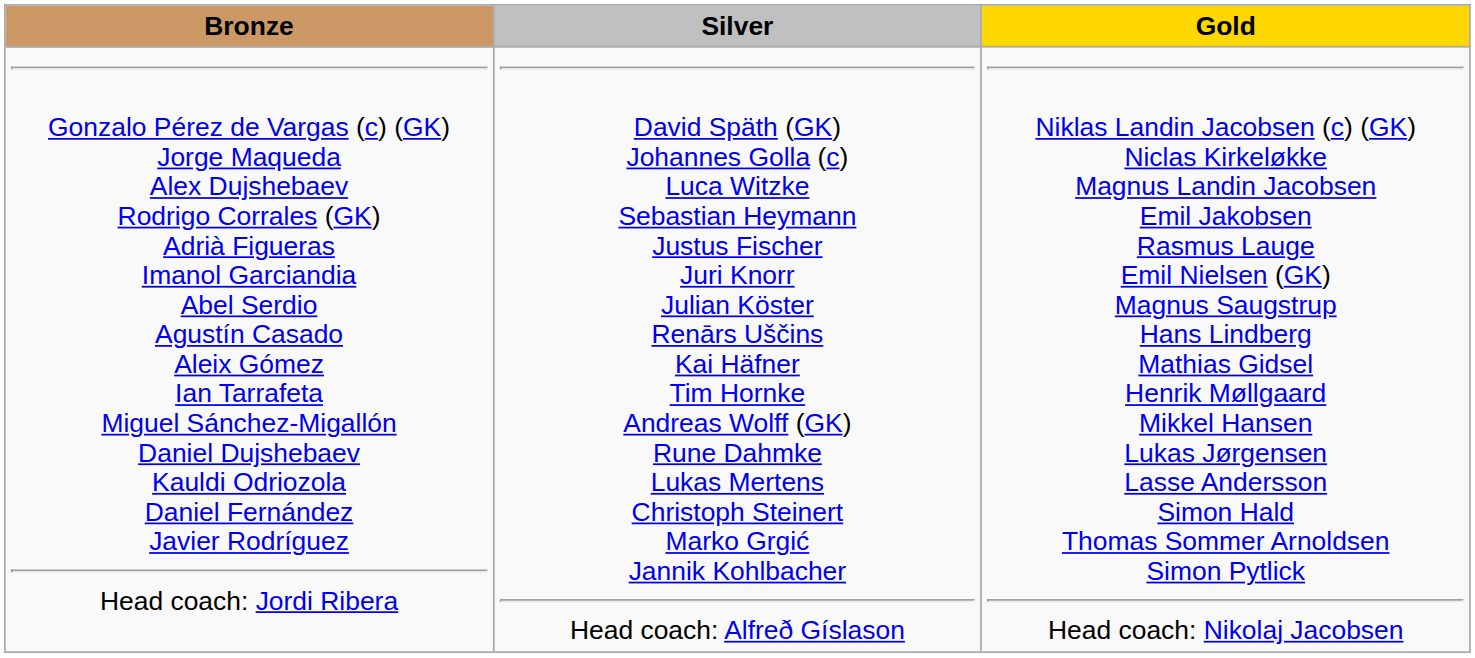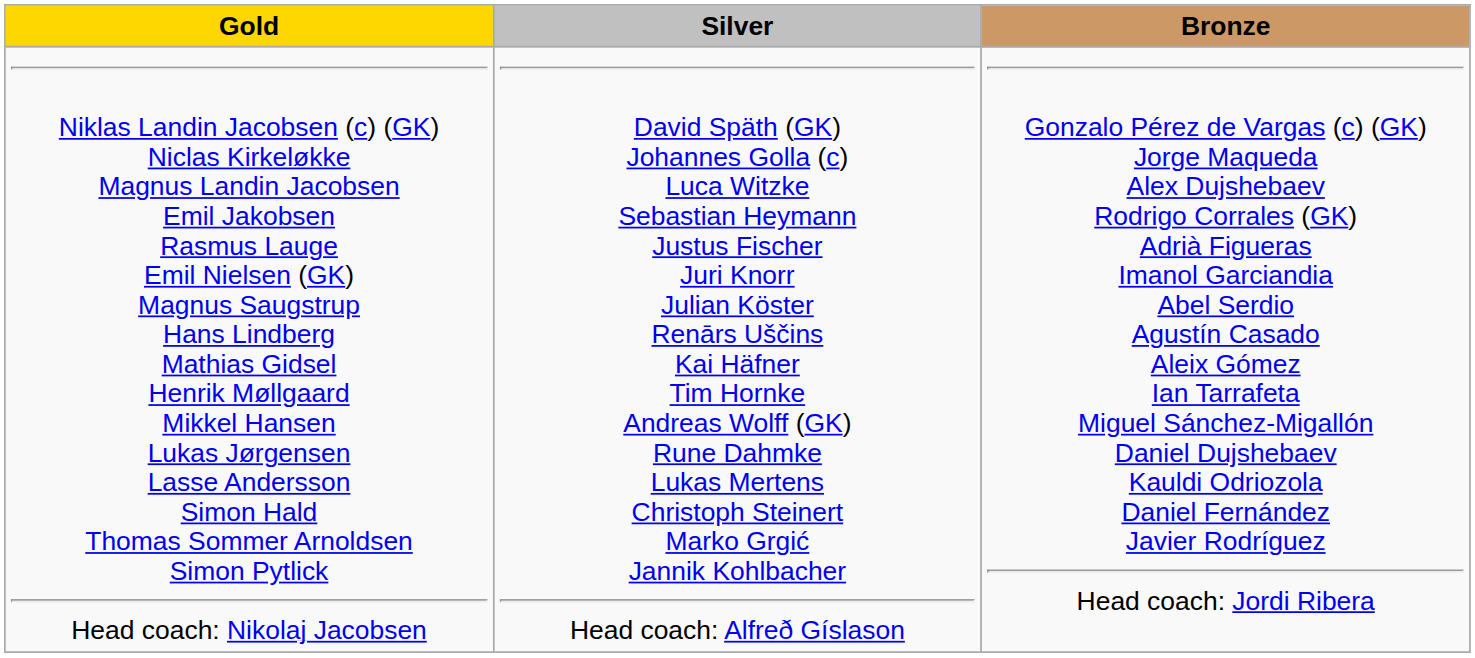columns swapped: (1226, 26) <-> (249, 26)
